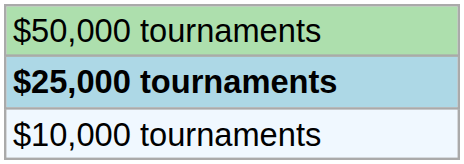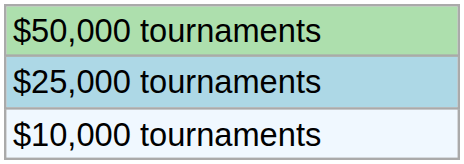(175, 82) bold -> (167, 82) normal
